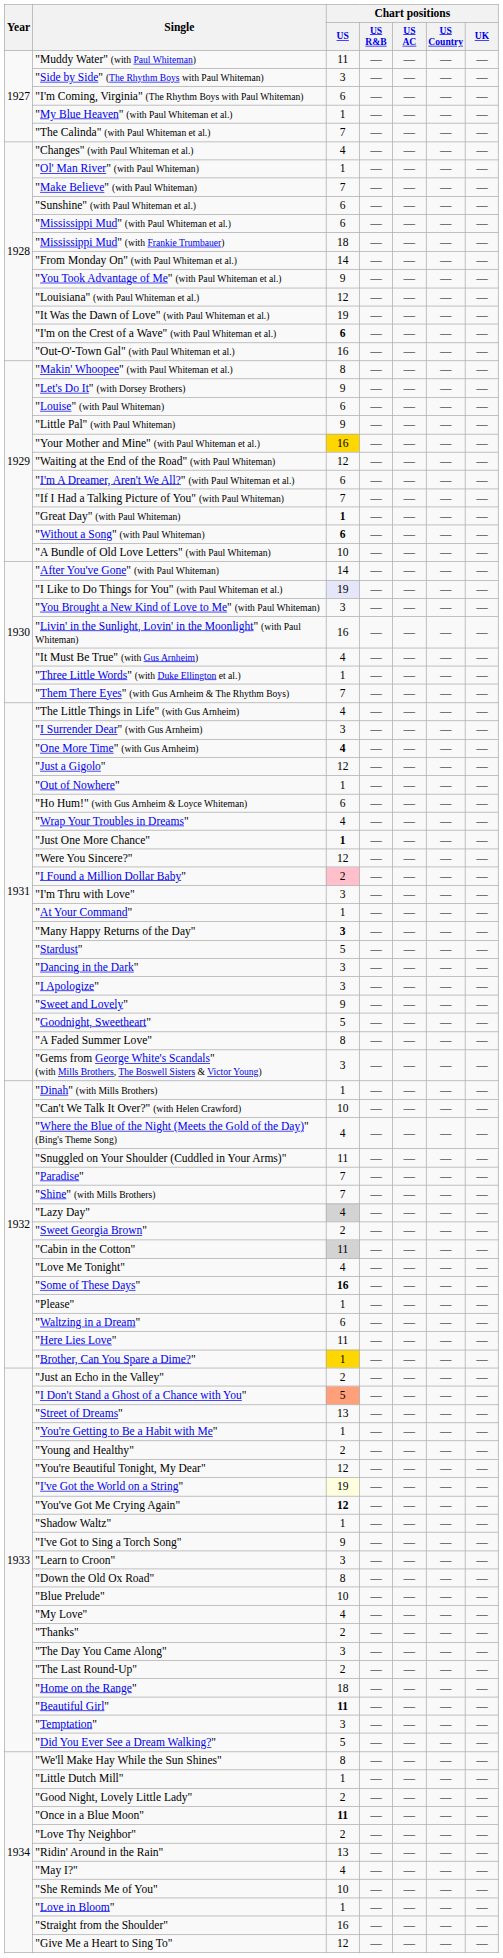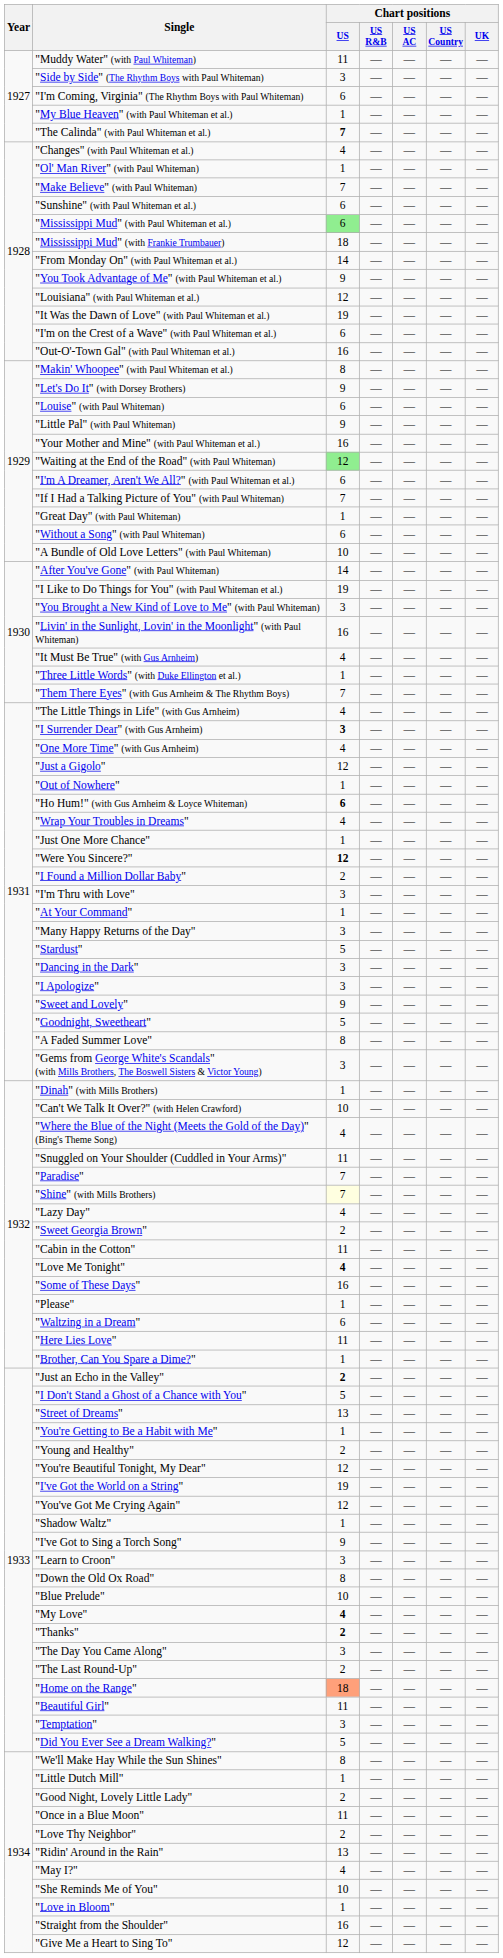(343, 132) normal -> (343, 132) bold
(343, 223) no background -> (343, 223) lightgreen background
(343, 333) bold -> (343, 333) normal
(343, 443) gold background -> (343, 443) no background
(343, 461) no background -> (343, 461) lightgreen background
(343, 516) bold -> (343, 516) normal
(343, 534) bold -> (343, 534) normal
(343, 589) lavender background -> (343, 589) no background
(343, 730) normal -> (343, 730) bold
(343, 748) bold -> (343, 748) normal
(343, 803) normal -> (343, 803) bold
(343, 839) bold -> (343, 839) normal
(343, 858) normal -> (343, 858) bold
(343, 876) pink background -> (343, 876) no background
(343, 931) bold -> (343, 931) normal
(343, 1194) no background -> (343, 1194) lightyellow background
(343, 1212) lightgrey background -> (343, 1212) no background
(343, 1249) lightgrey background -> (343, 1249) no background
(343, 1267) normal -> (343, 1267) bold
(343, 1285) bold -> (343, 1285) normal
(343, 1358) gold background -> (343, 1358) no background
(343, 1377) normal -> (343, 1377) bold
(343, 1395) lightsalmon background -> (343, 1395) no background
(343, 1486) lightyellow background -> (343, 1486) no background
(343, 1505) bold -> (343, 1505) normal
(343, 1614) normal -> (343, 1614) bold
(343, 1633) normal -> (343, 1633) bold
(343, 1687) no background -> (343, 1687) lightsalmon background
(343, 1706) bold -> (343, 1706) normal
(343, 1815) bold -> (343, 1815) normal
